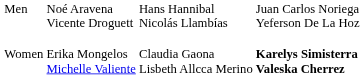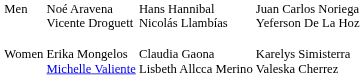(307, 61) bold -> (303, 61) normal
